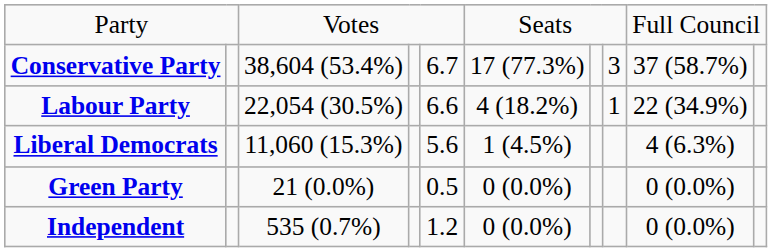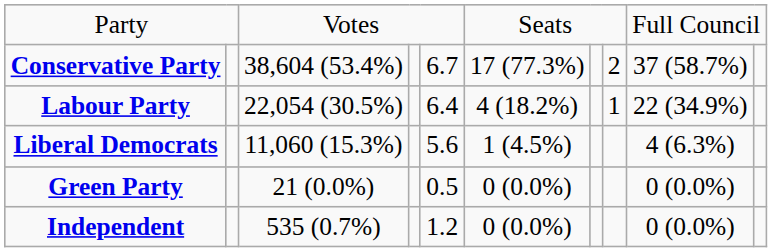(614, 65) 3 -> (614, 65) 2
(442, 105) 6.6 -> (442, 105) 6.4
